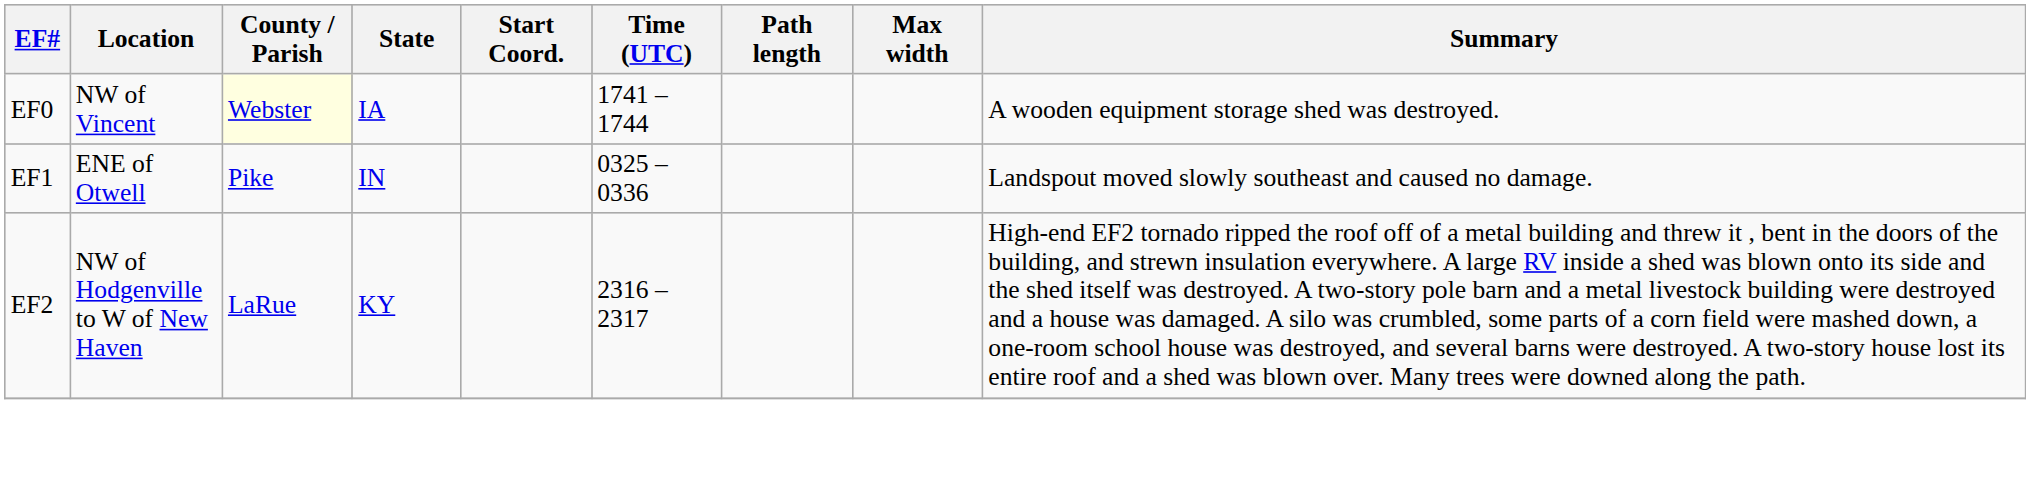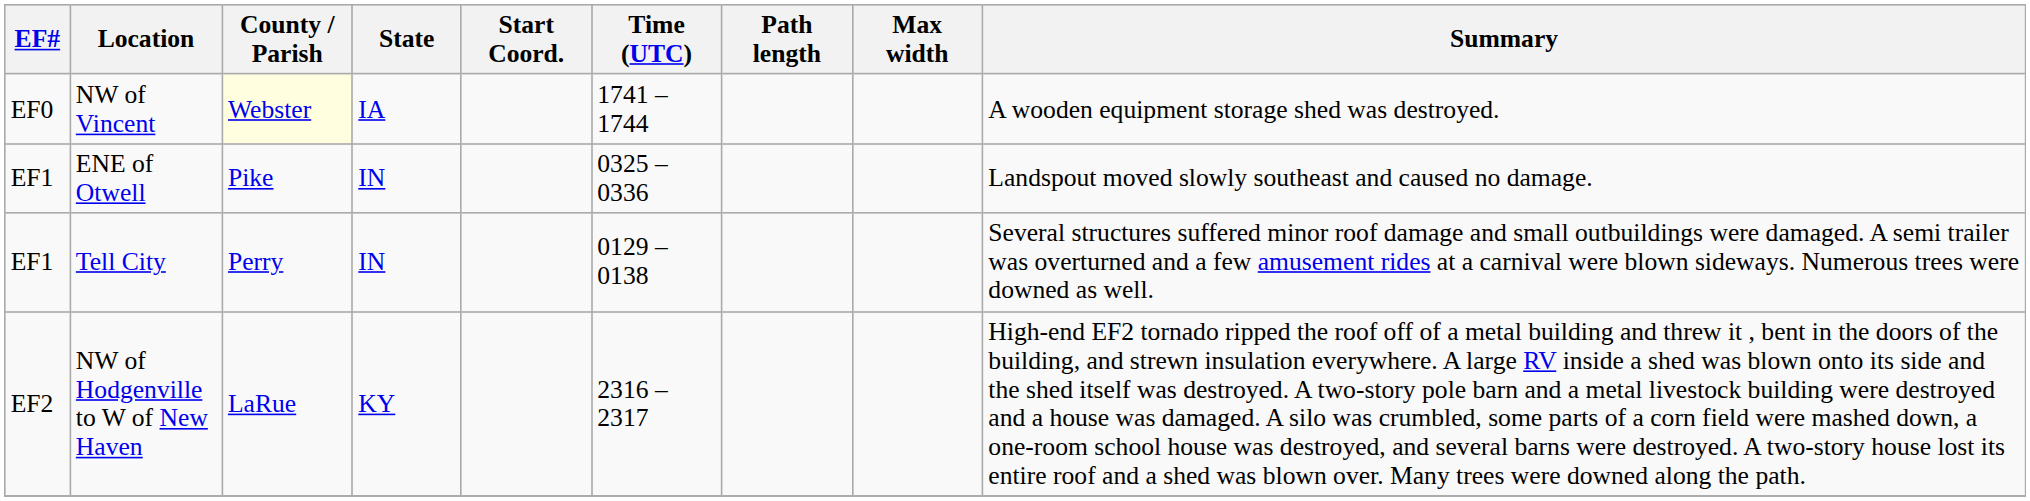+ row: (121, 261)
